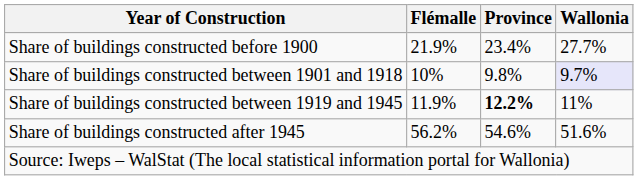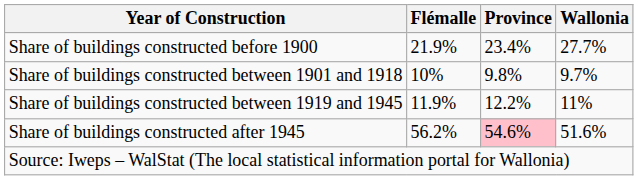(579, 75) lavender background -> (579, 75) no background
(509, 103) bold -> (508, 103) normal
(508, 132) no background -> (508, 132) pink background
